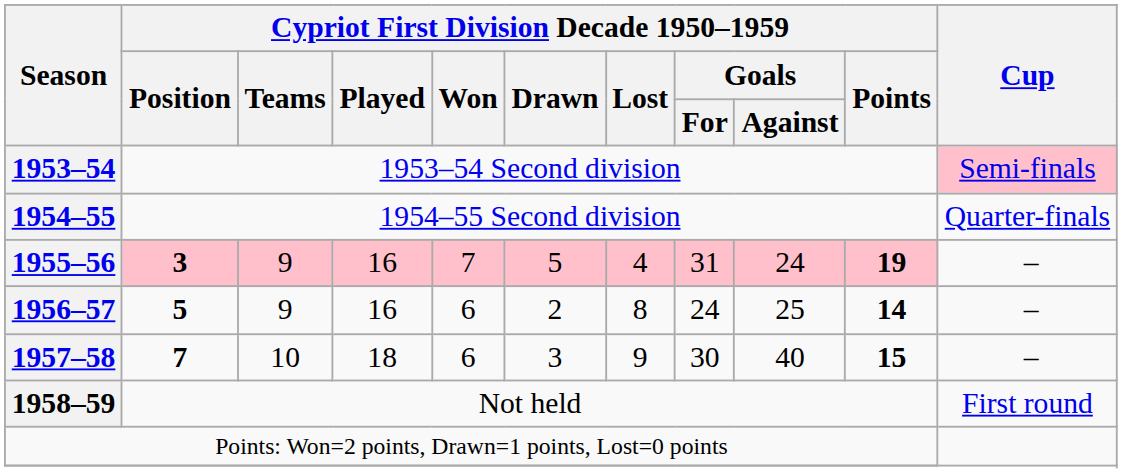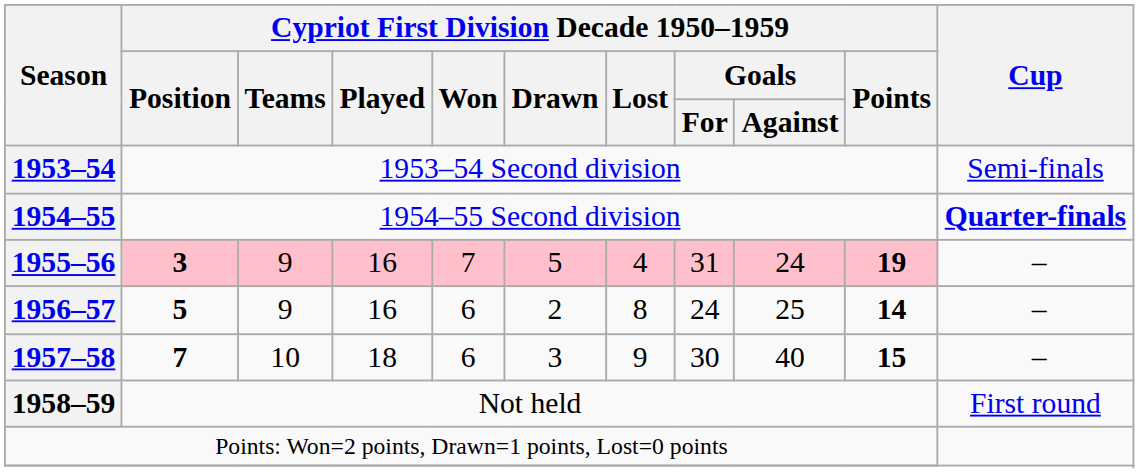(1027, 168) pink background -> (1035, 168) no background
(1027, 215) normal -> (1035, 215) bold
